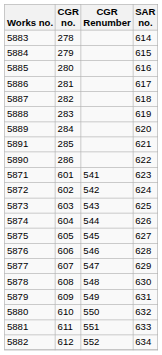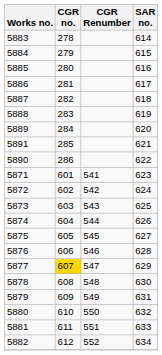(66, 266) no background -> (66, 266) gold background
